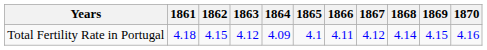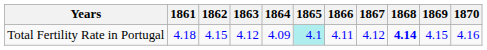(314, 34) no background -> (314, 34) paleturquoise background
(405, 34) normal -> (405, 34) bold
